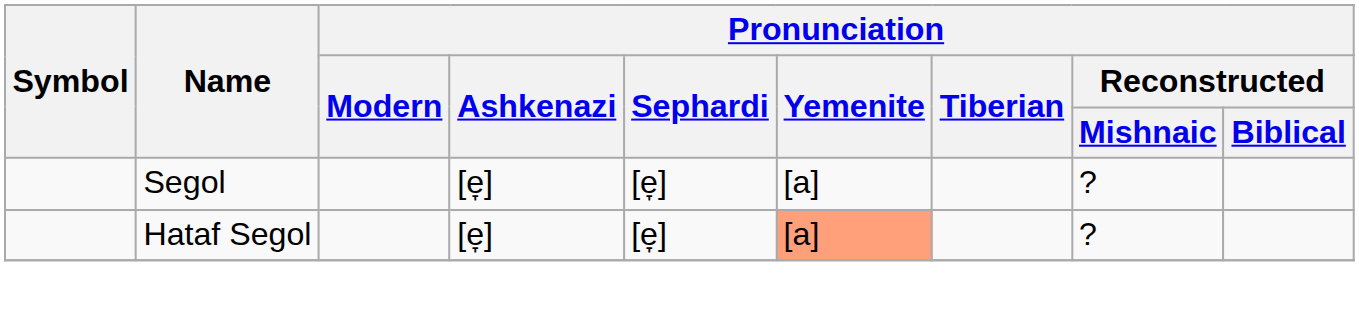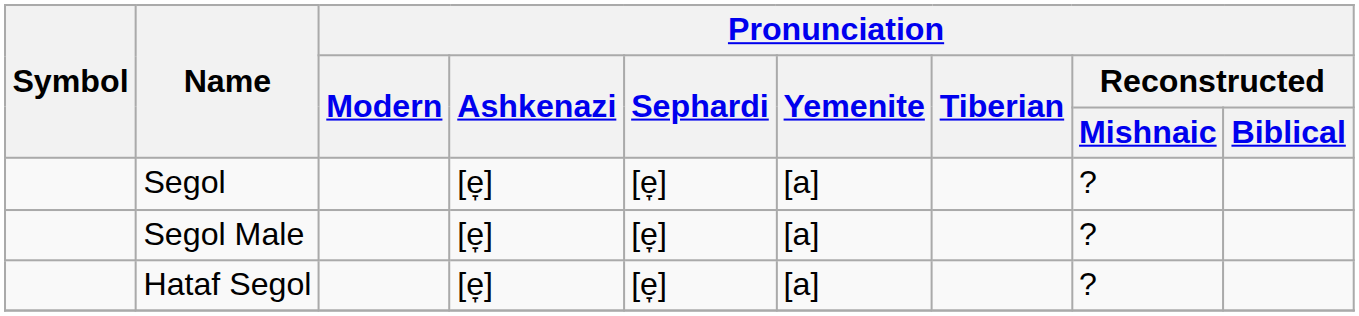+ row: (224, 234)
(801, 234) lightsalmon background -> (801, 285) no background
